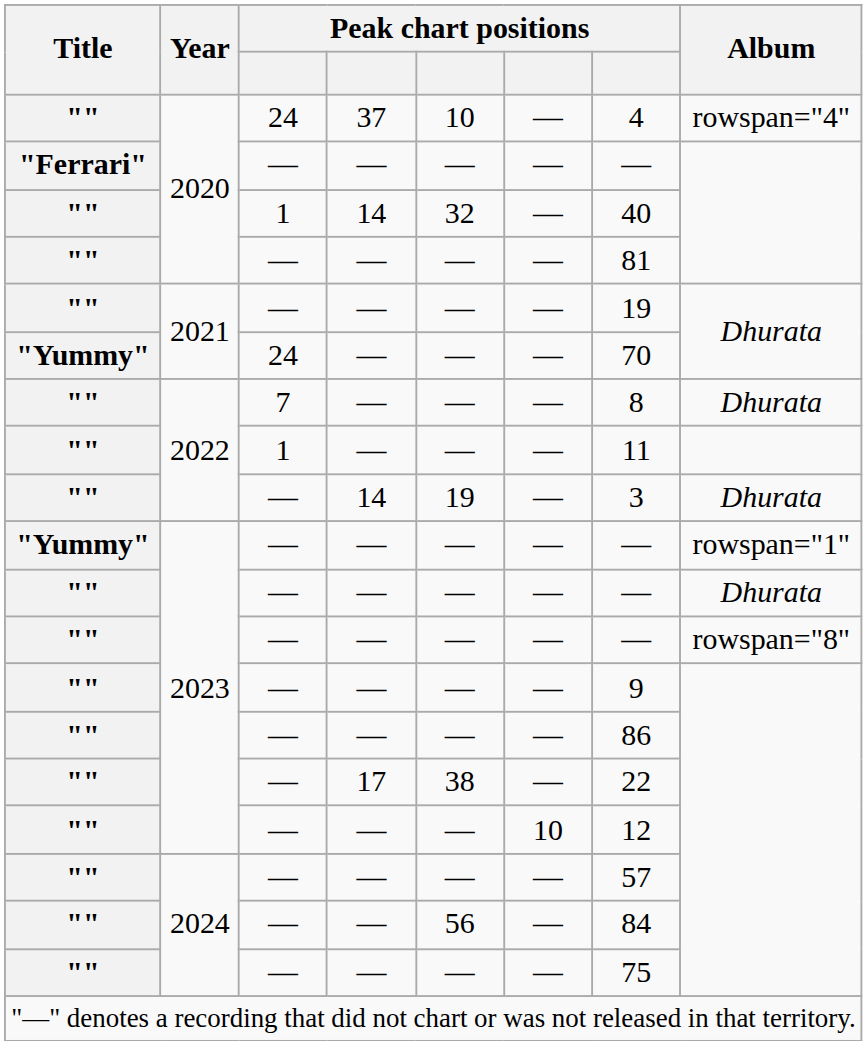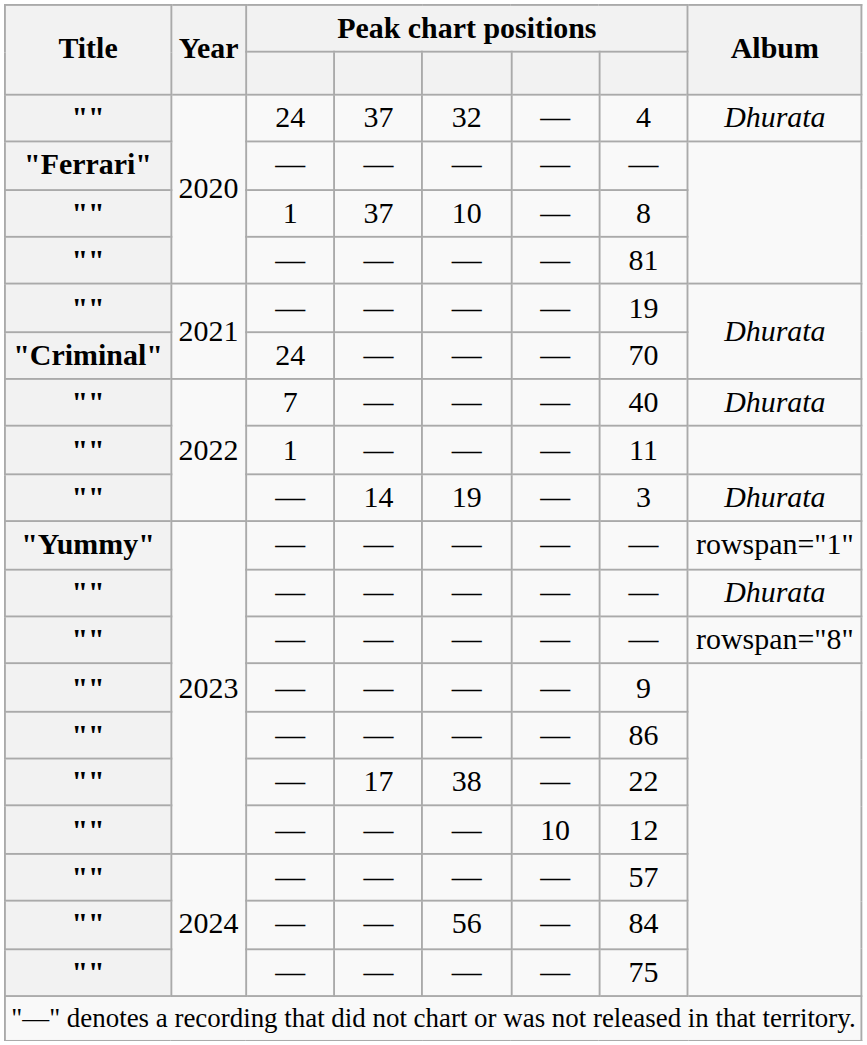(460, 117) 10 -> (467, 117) 32
(771, 117) rowspan="4" -> (775, 117) Dhurata
(371, 212) 14 -> (378, 212) 37
(460, 212) 32 -> (467, 212) 10
(636, 212) 40 -> (643, 212) 8
(83, 354) "Yummy" -> (88, 354) "Criminal"
(636, 402) 8 -> (643, 402) 40
